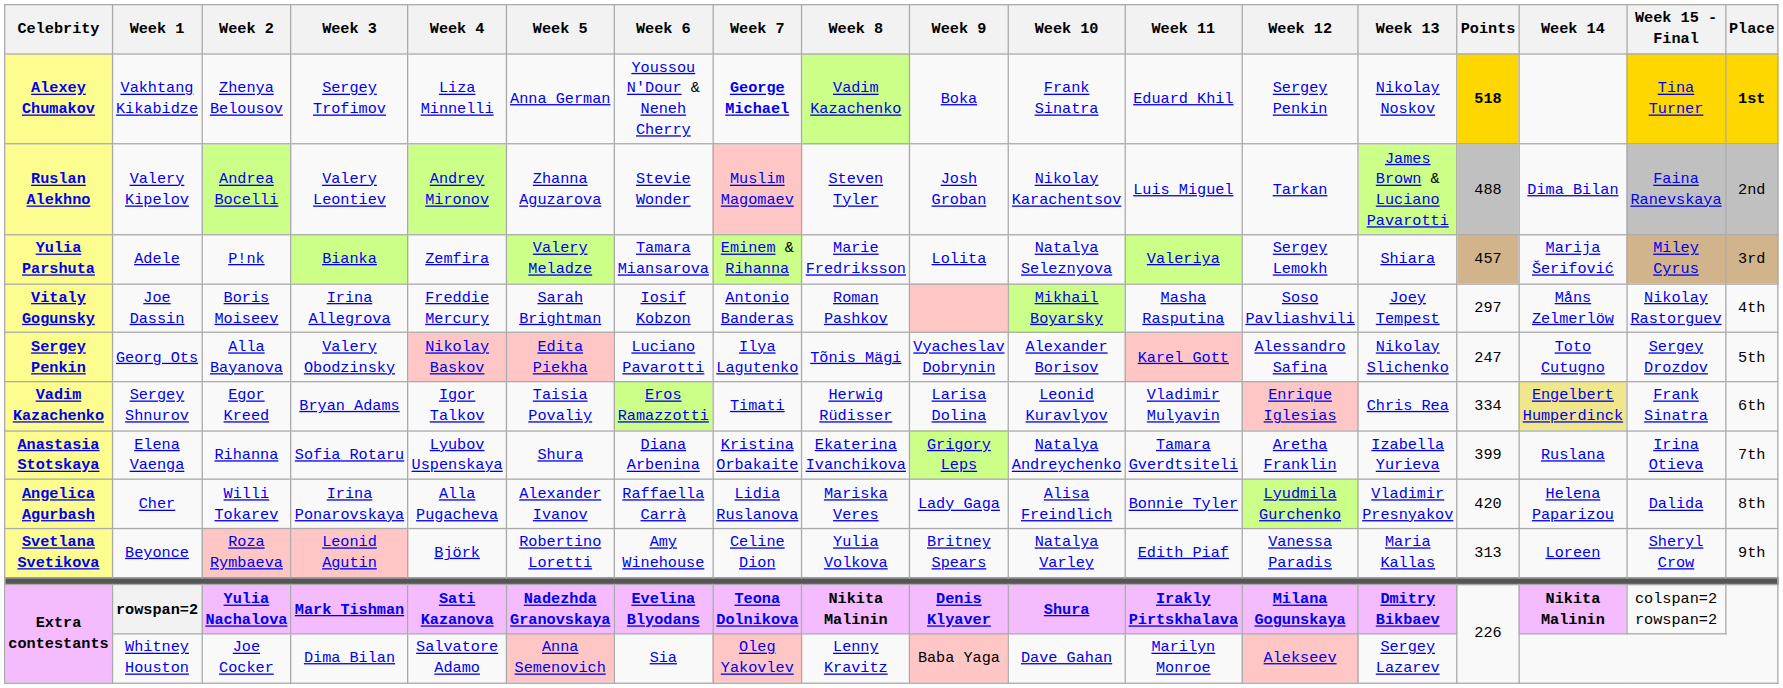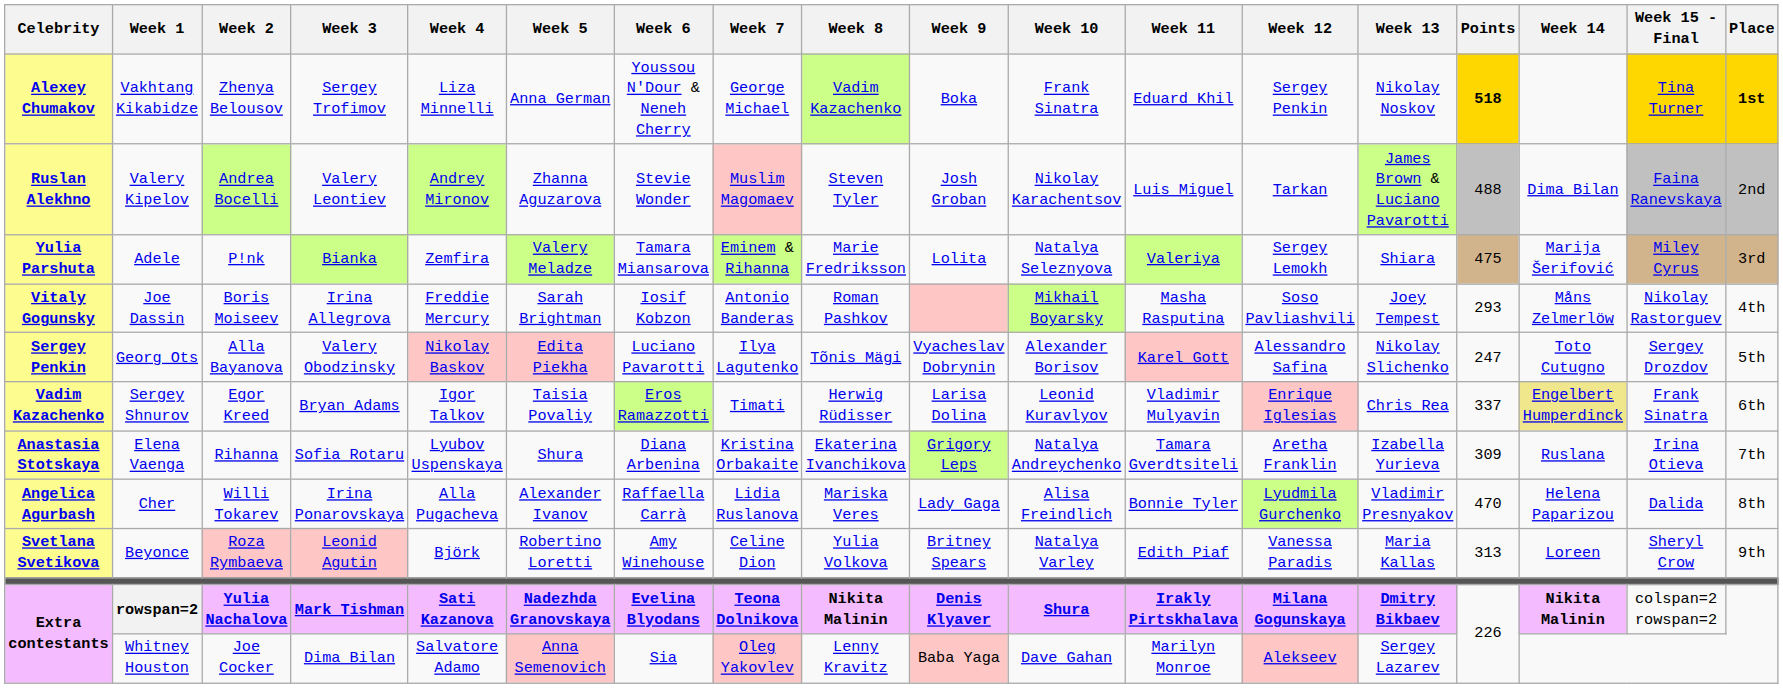(757, 99) bold -> (757, 99) normal
(1488, 259) 457 -> (1488, 259) 475
(1488, 308) 297 -> (1488, 308) 293
(1488, 406) 334 -> (1488, 406) 337
(1488, 455) 399 -> (1488, 455) 309
(1488, 504) 420 -> (1488, 504) 470
